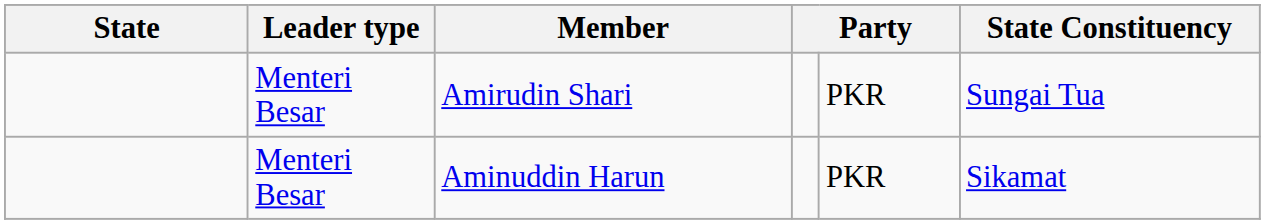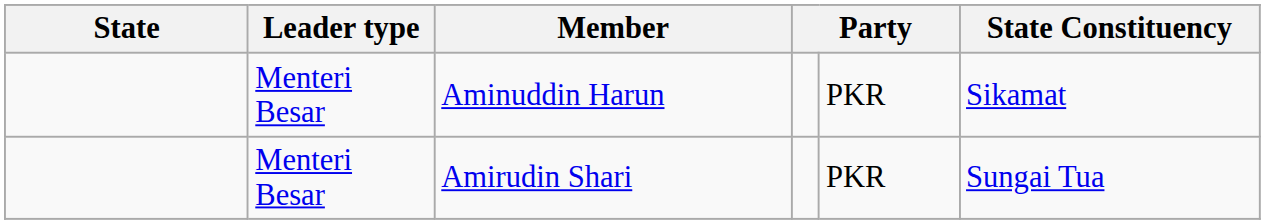rows swapped: (553, 177) <-> (537, 94)
